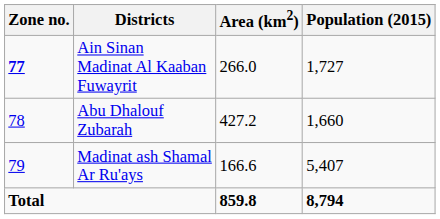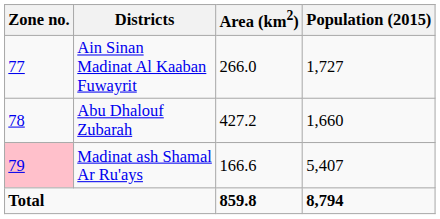(17, 66) bold -> (17, 66) normal
(17, 165) no background -> (17, 165) pink background
